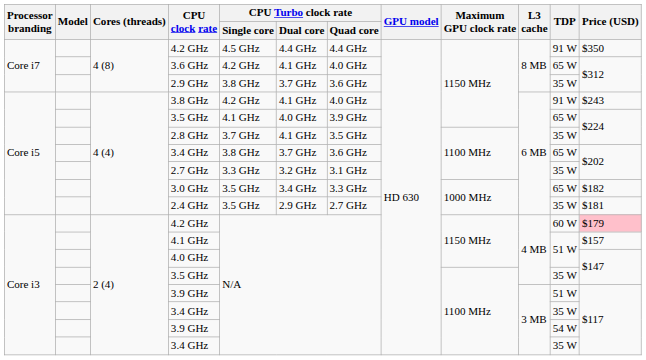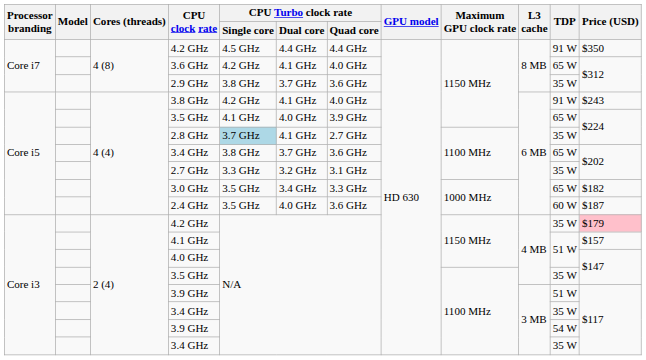(241, 135) no background -> (241, 135) lightblue background
(348, 135) 3.5 GHz -> (348, 135) 2.7 GHz
(298, 205) 2.9 GHz -> (298, 205) 4.0 GHz
(348, 205) 2.7 GHz -> (348, 205) 3.6 GHz
(565, 205) 35 W -> (565, 205) 60 W
(593, 205) $181 -> (593, 205) $187
(565, 223) 60 W -> (565, 223) 35 W
